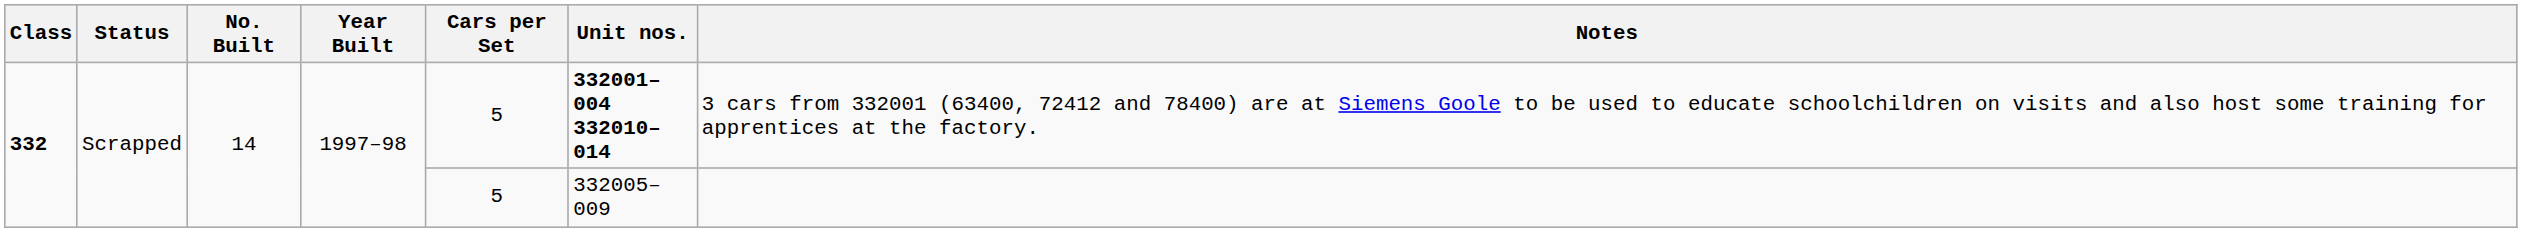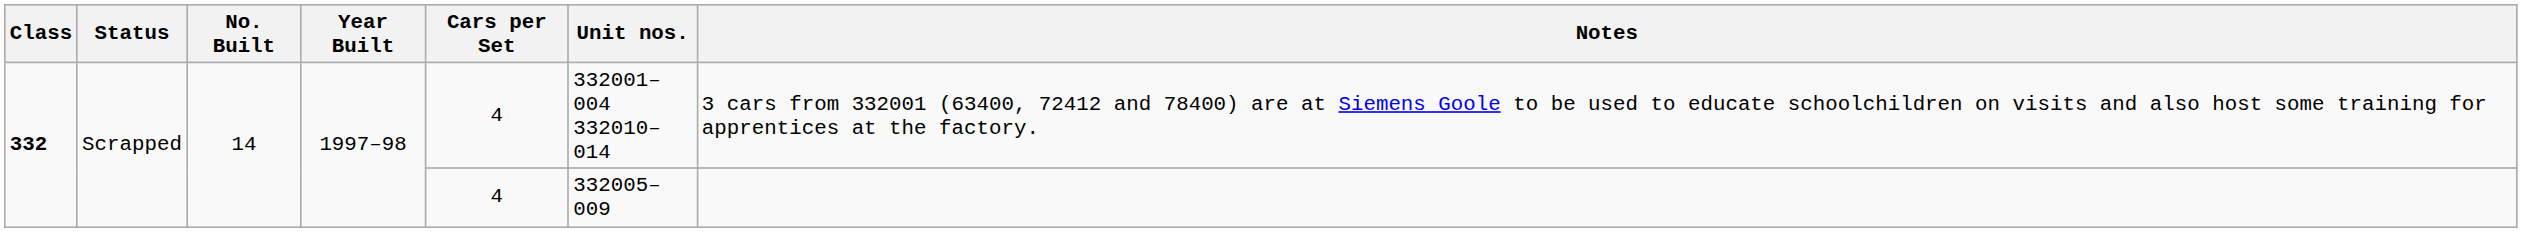(497, 116) 5 -> (497, 116) 4
(617, 116) bold -> (617, 116) normal
(497, 198) 5 -> (497, 198) 4
